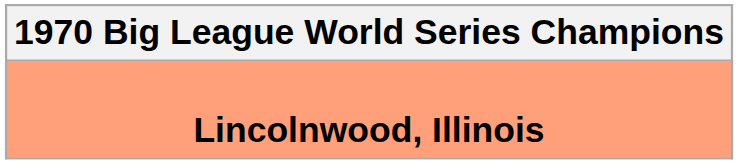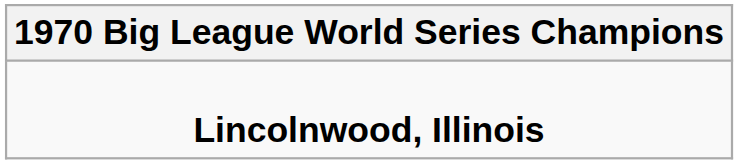(369, 128) lightsalmon background -> (369, 128) no background
